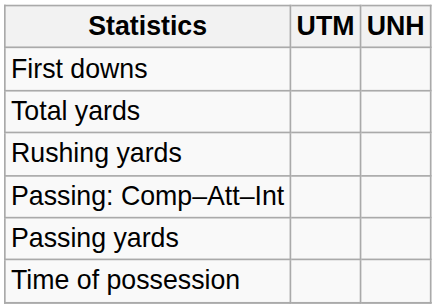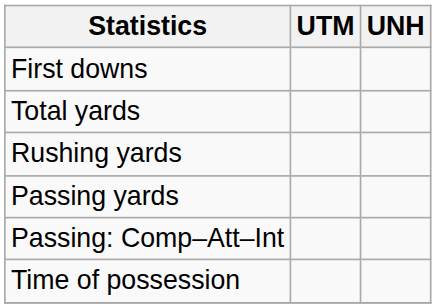rows swapped: (95, 238) <-> (148, 195)
